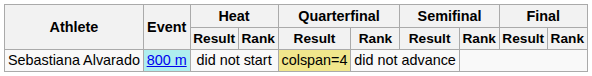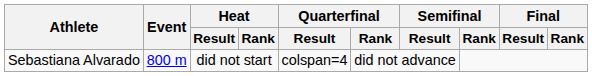(167, 60) paleturquoise background -> (167, 60) no background
(314, 60) khaki background -> (314, 60) no background
